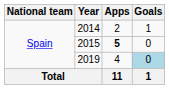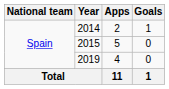(117, 44) bold -> (117, 44) normal
(148, 60) lightblue background -> (148, 60) no background
